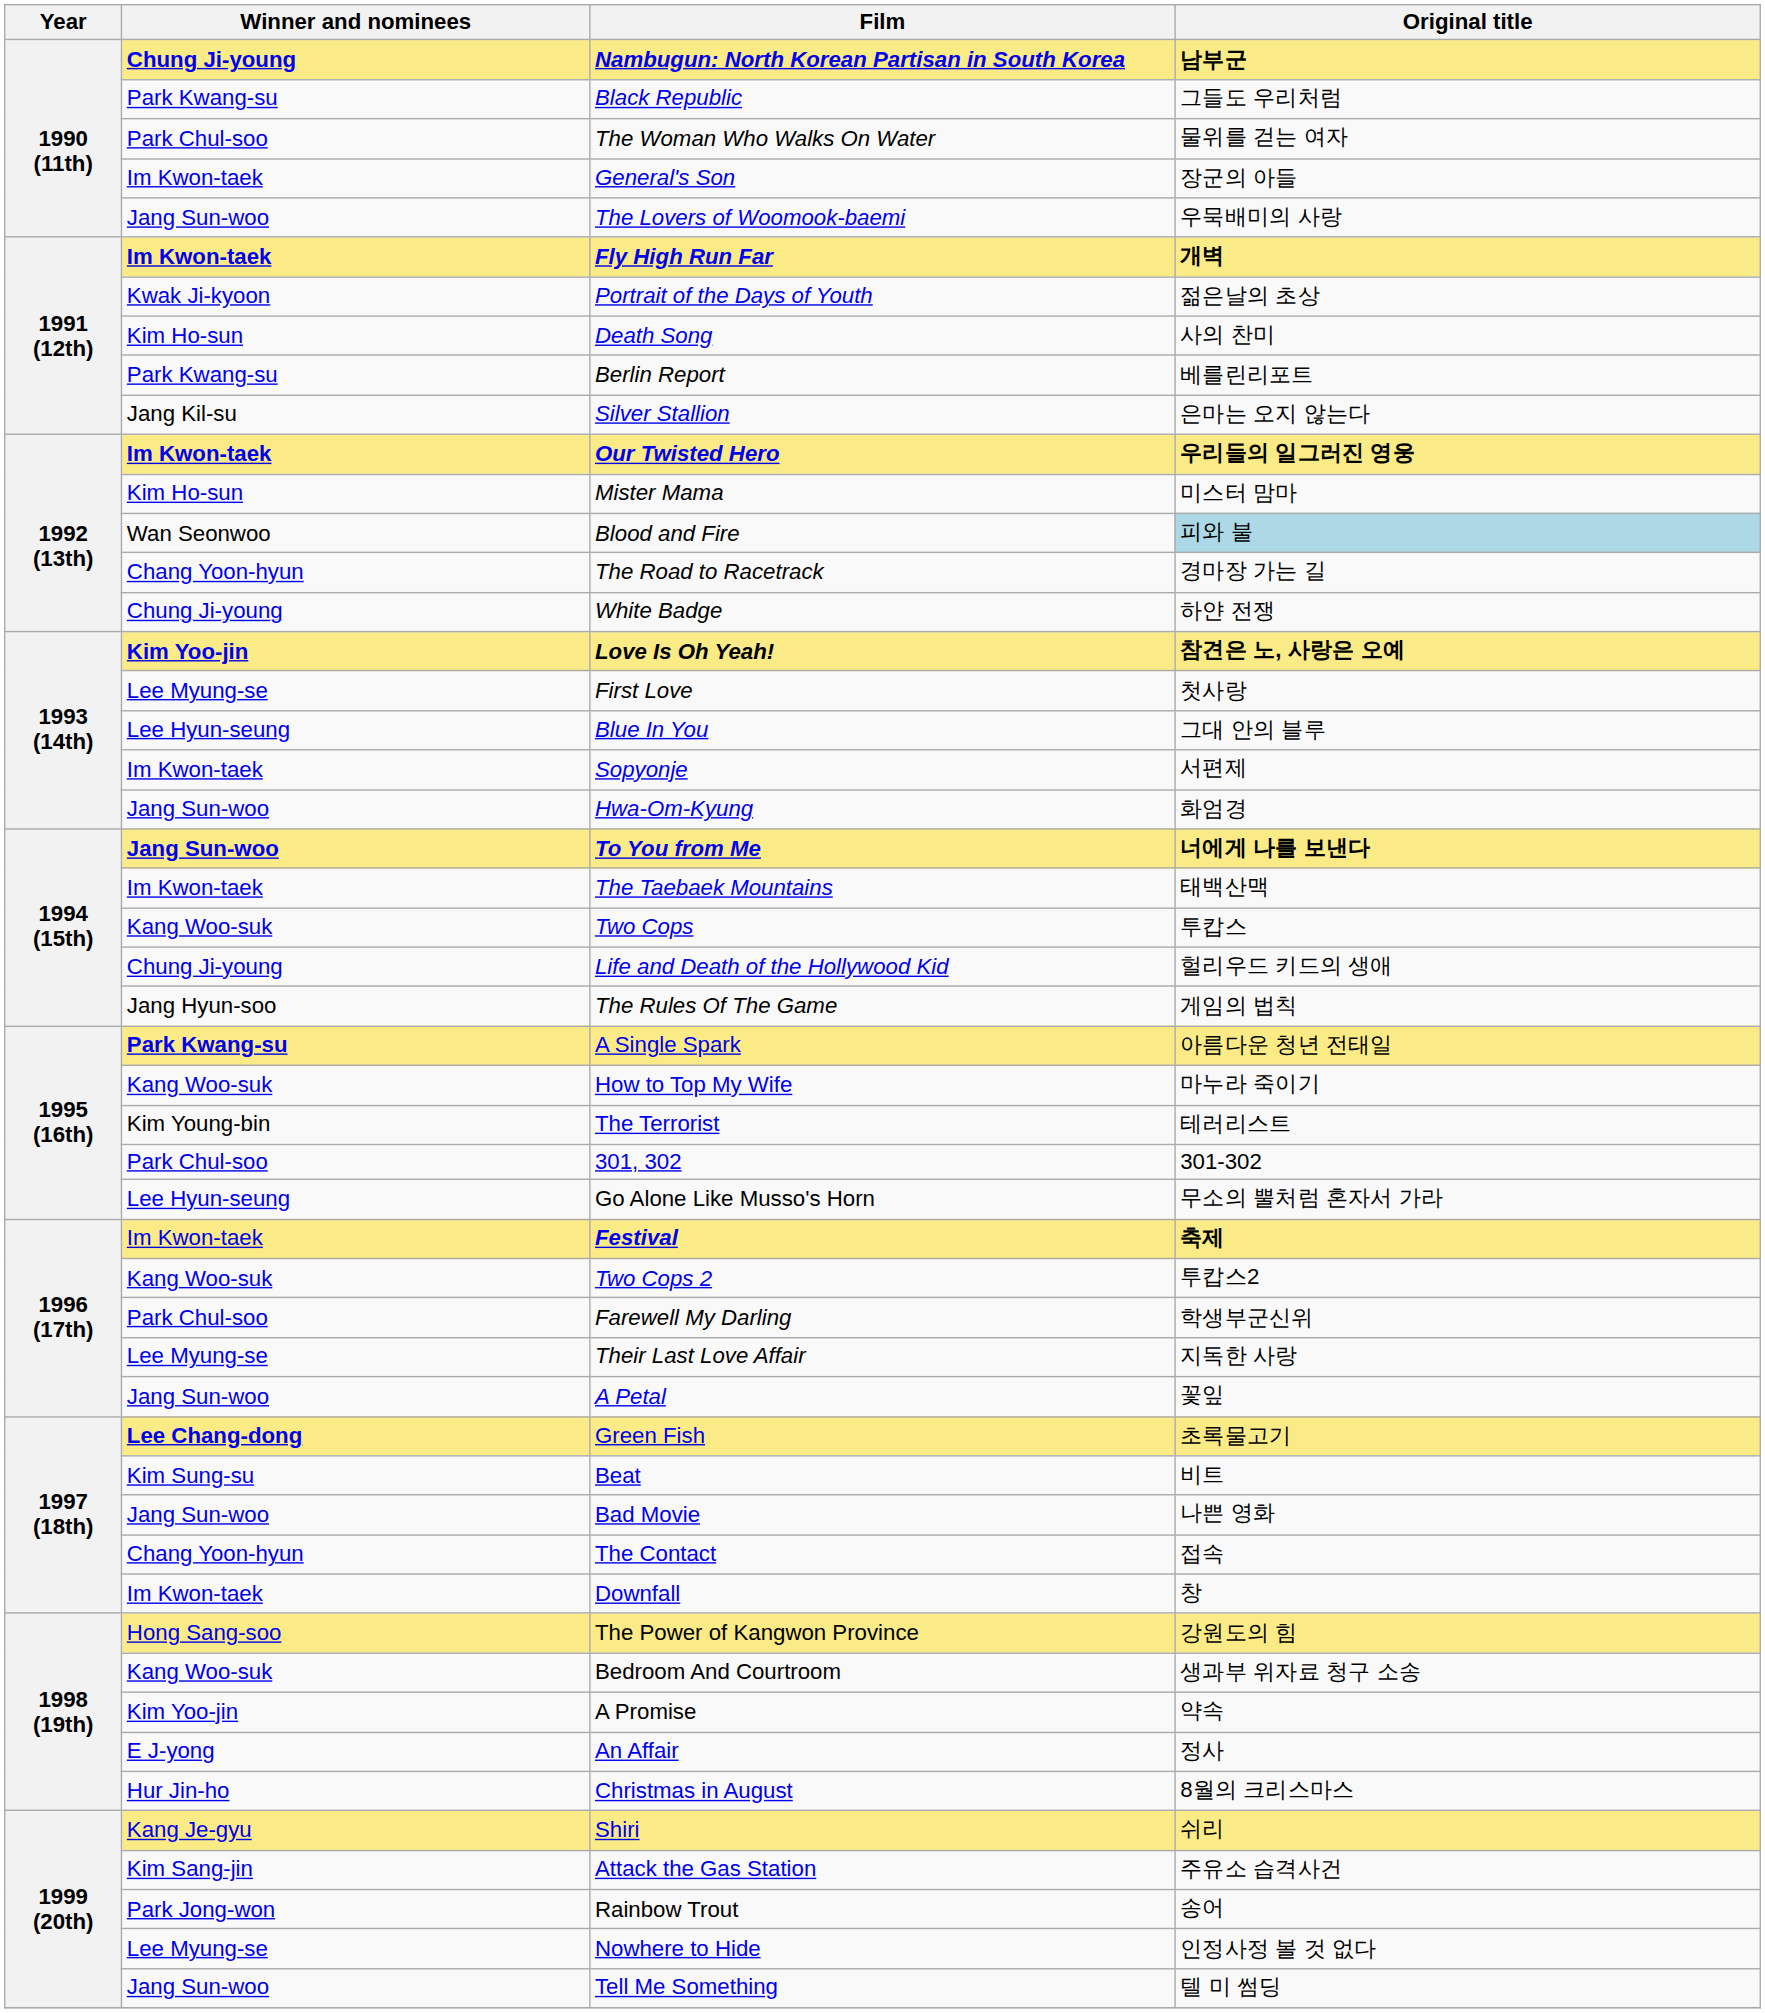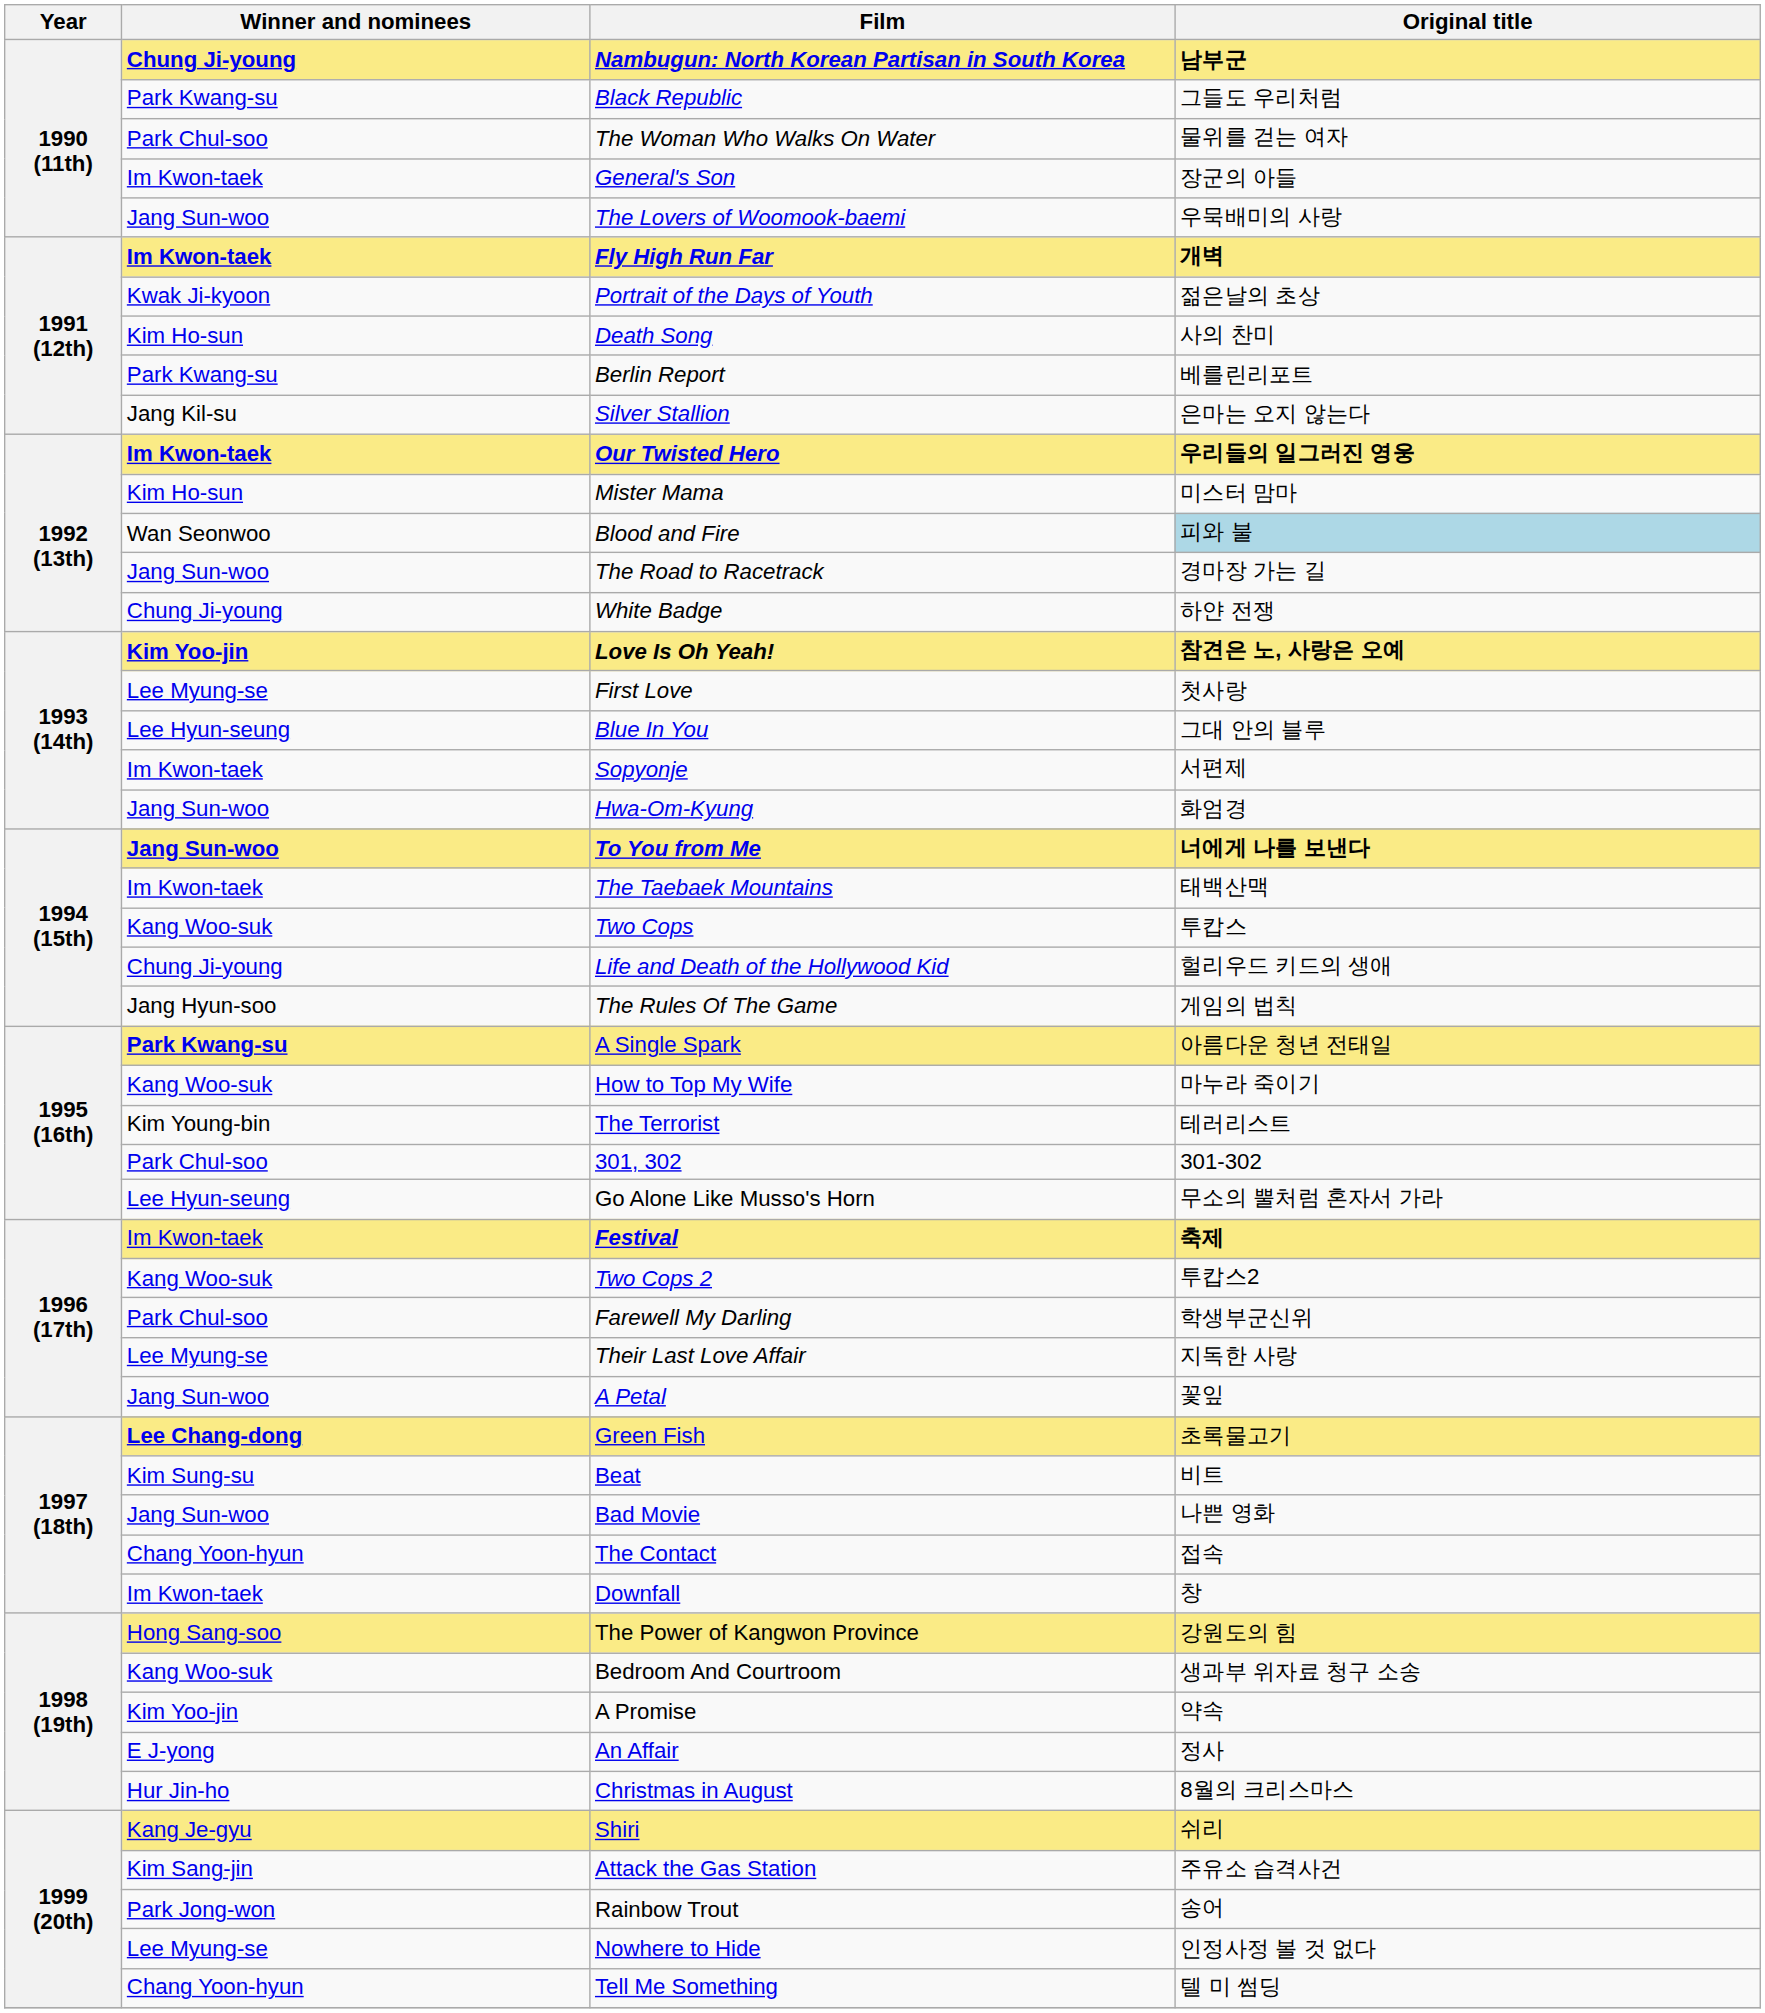(215, 572) Chang Yoon-hyun -> (198, 572) Jang Sun-woo
(198, 1987) Jang Sun-woo -> (215, 1987) Chang Yoon-hyun
